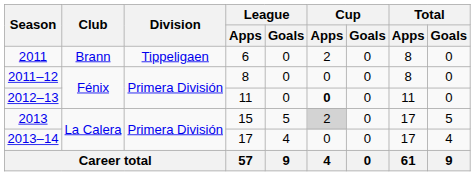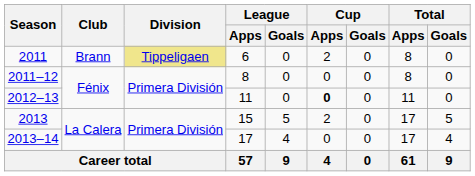(175, 56) no background -> (175, 56) khaki background
(327, 118) lightgrey background -> (327, 118) no background
